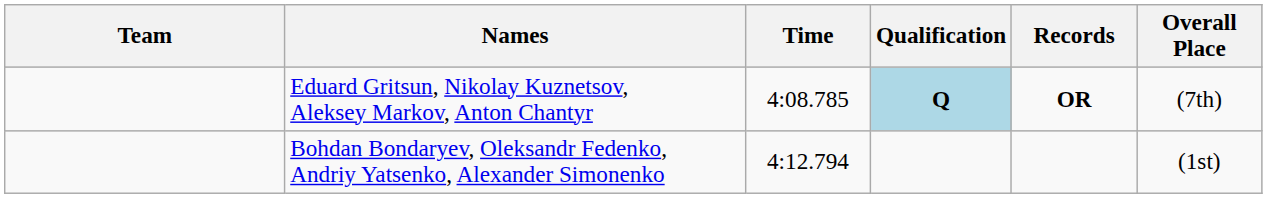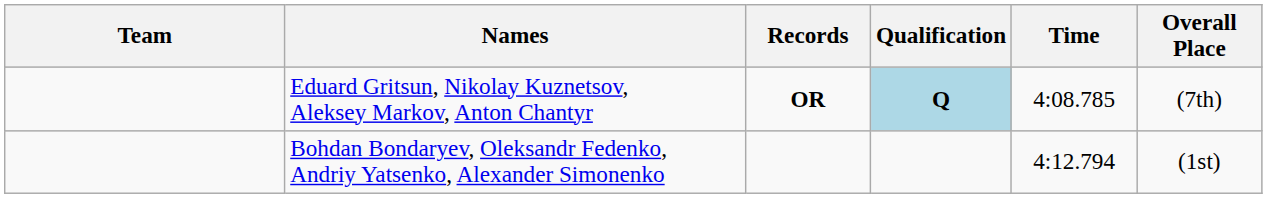columns swapped: (808, 35) <-> (1074, 35)
